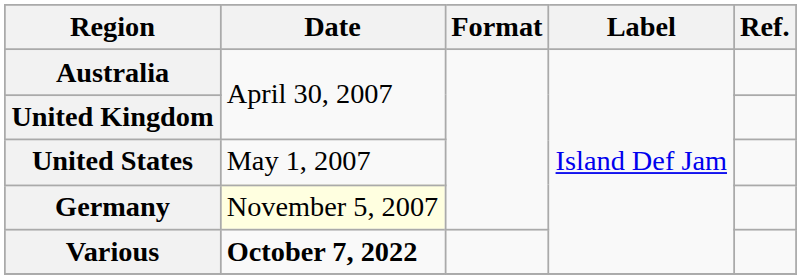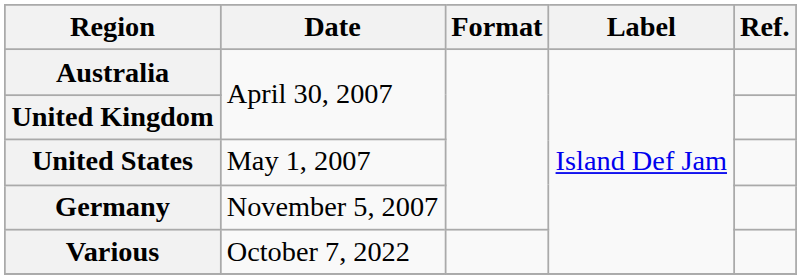(332, 206) lightyellow background -> (332, 206) no background
(322, 251) bold -> (318, 251) normal
